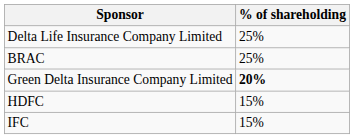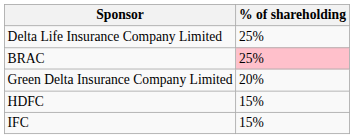(251, 58) no background -> (251, 58) pink background
(253, 79) bold -> (251, 79) normal
